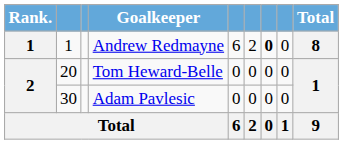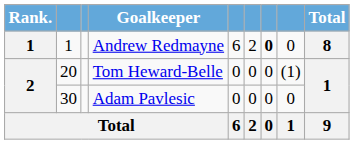(285, 71) 0 -> (291, 71) (1)
